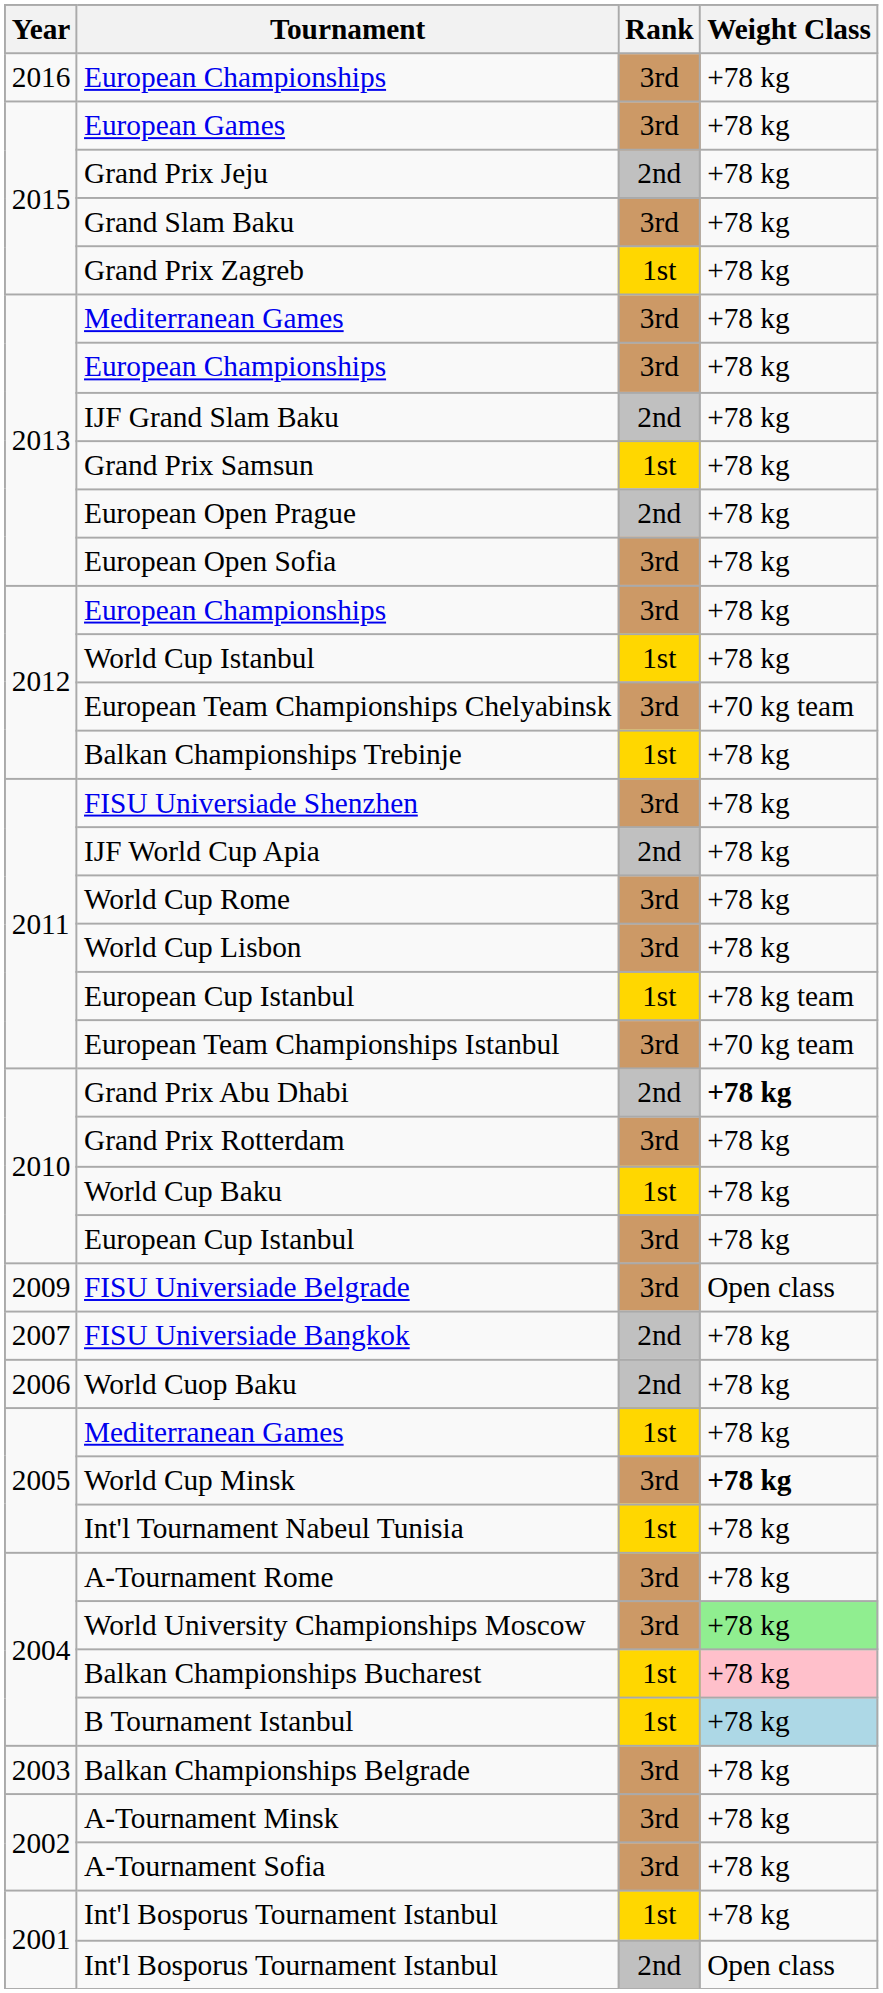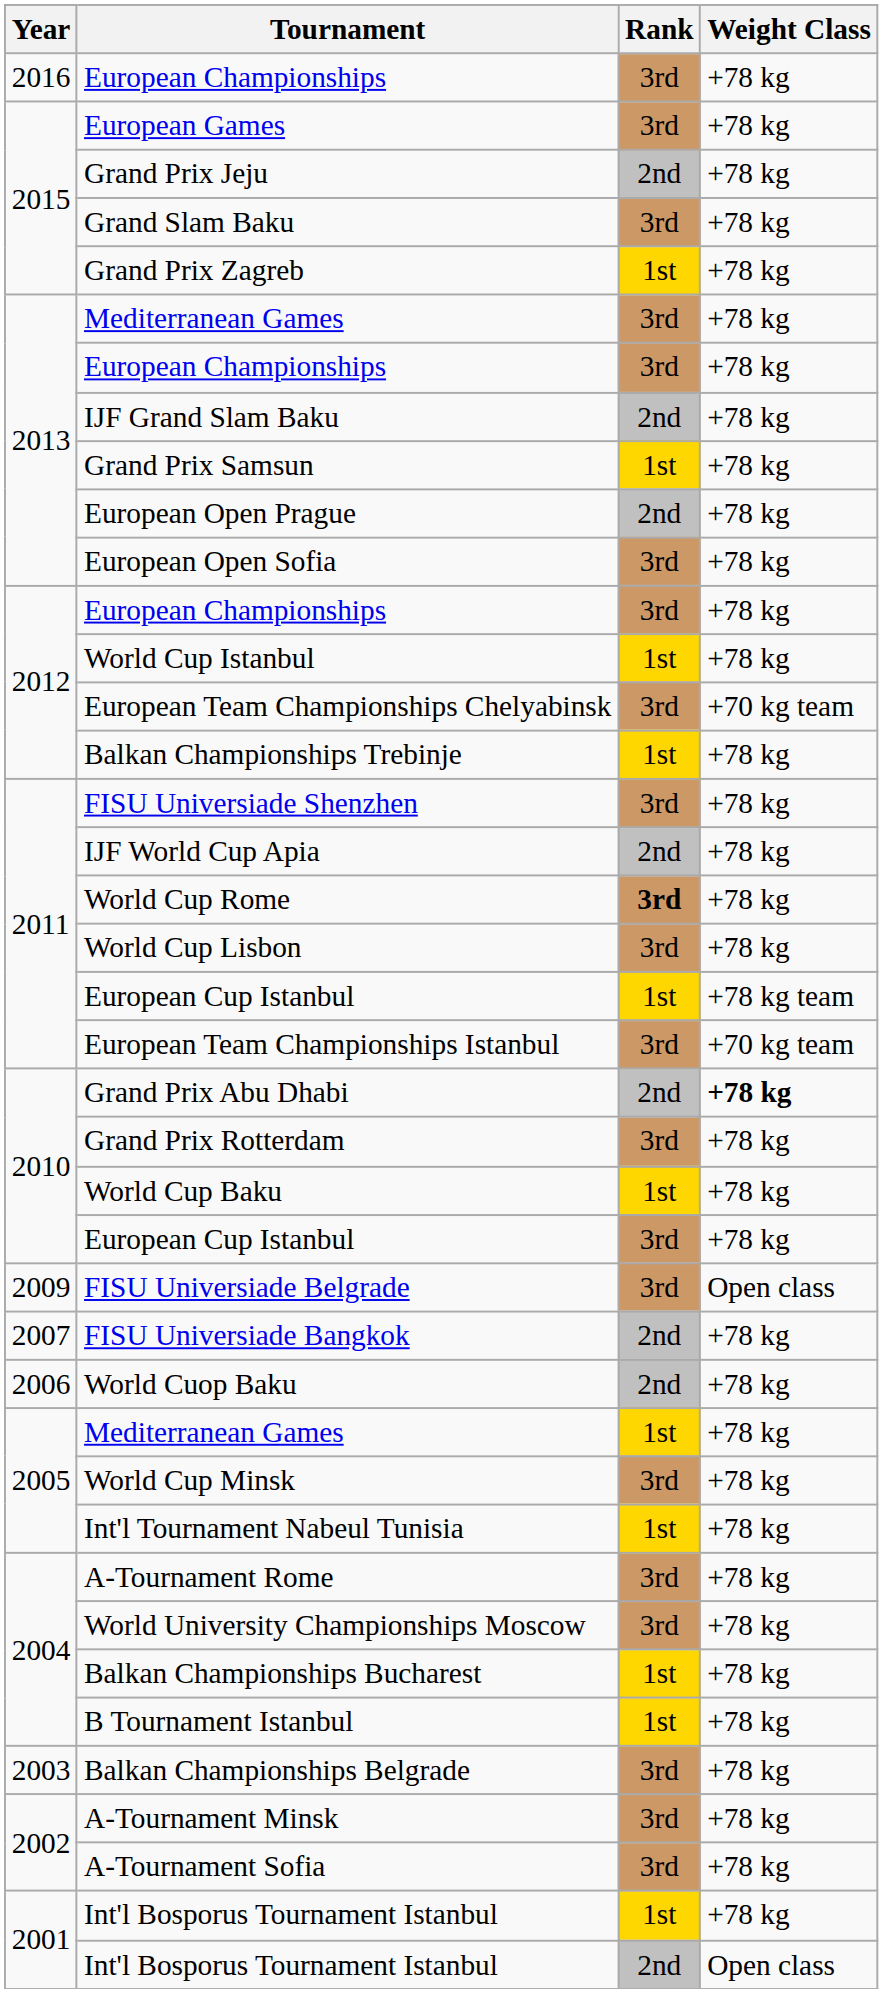(659, 899) normal -> (659, 899) bold
(749, 1479) bold -> (748, 1479) normal
(748, 1625) lightgreen background -> (748, 1625) no background
(748, 1673) pink background -> (748, 1673) no background
(748, 1721) lightblue background -> (748, 1721) no background
